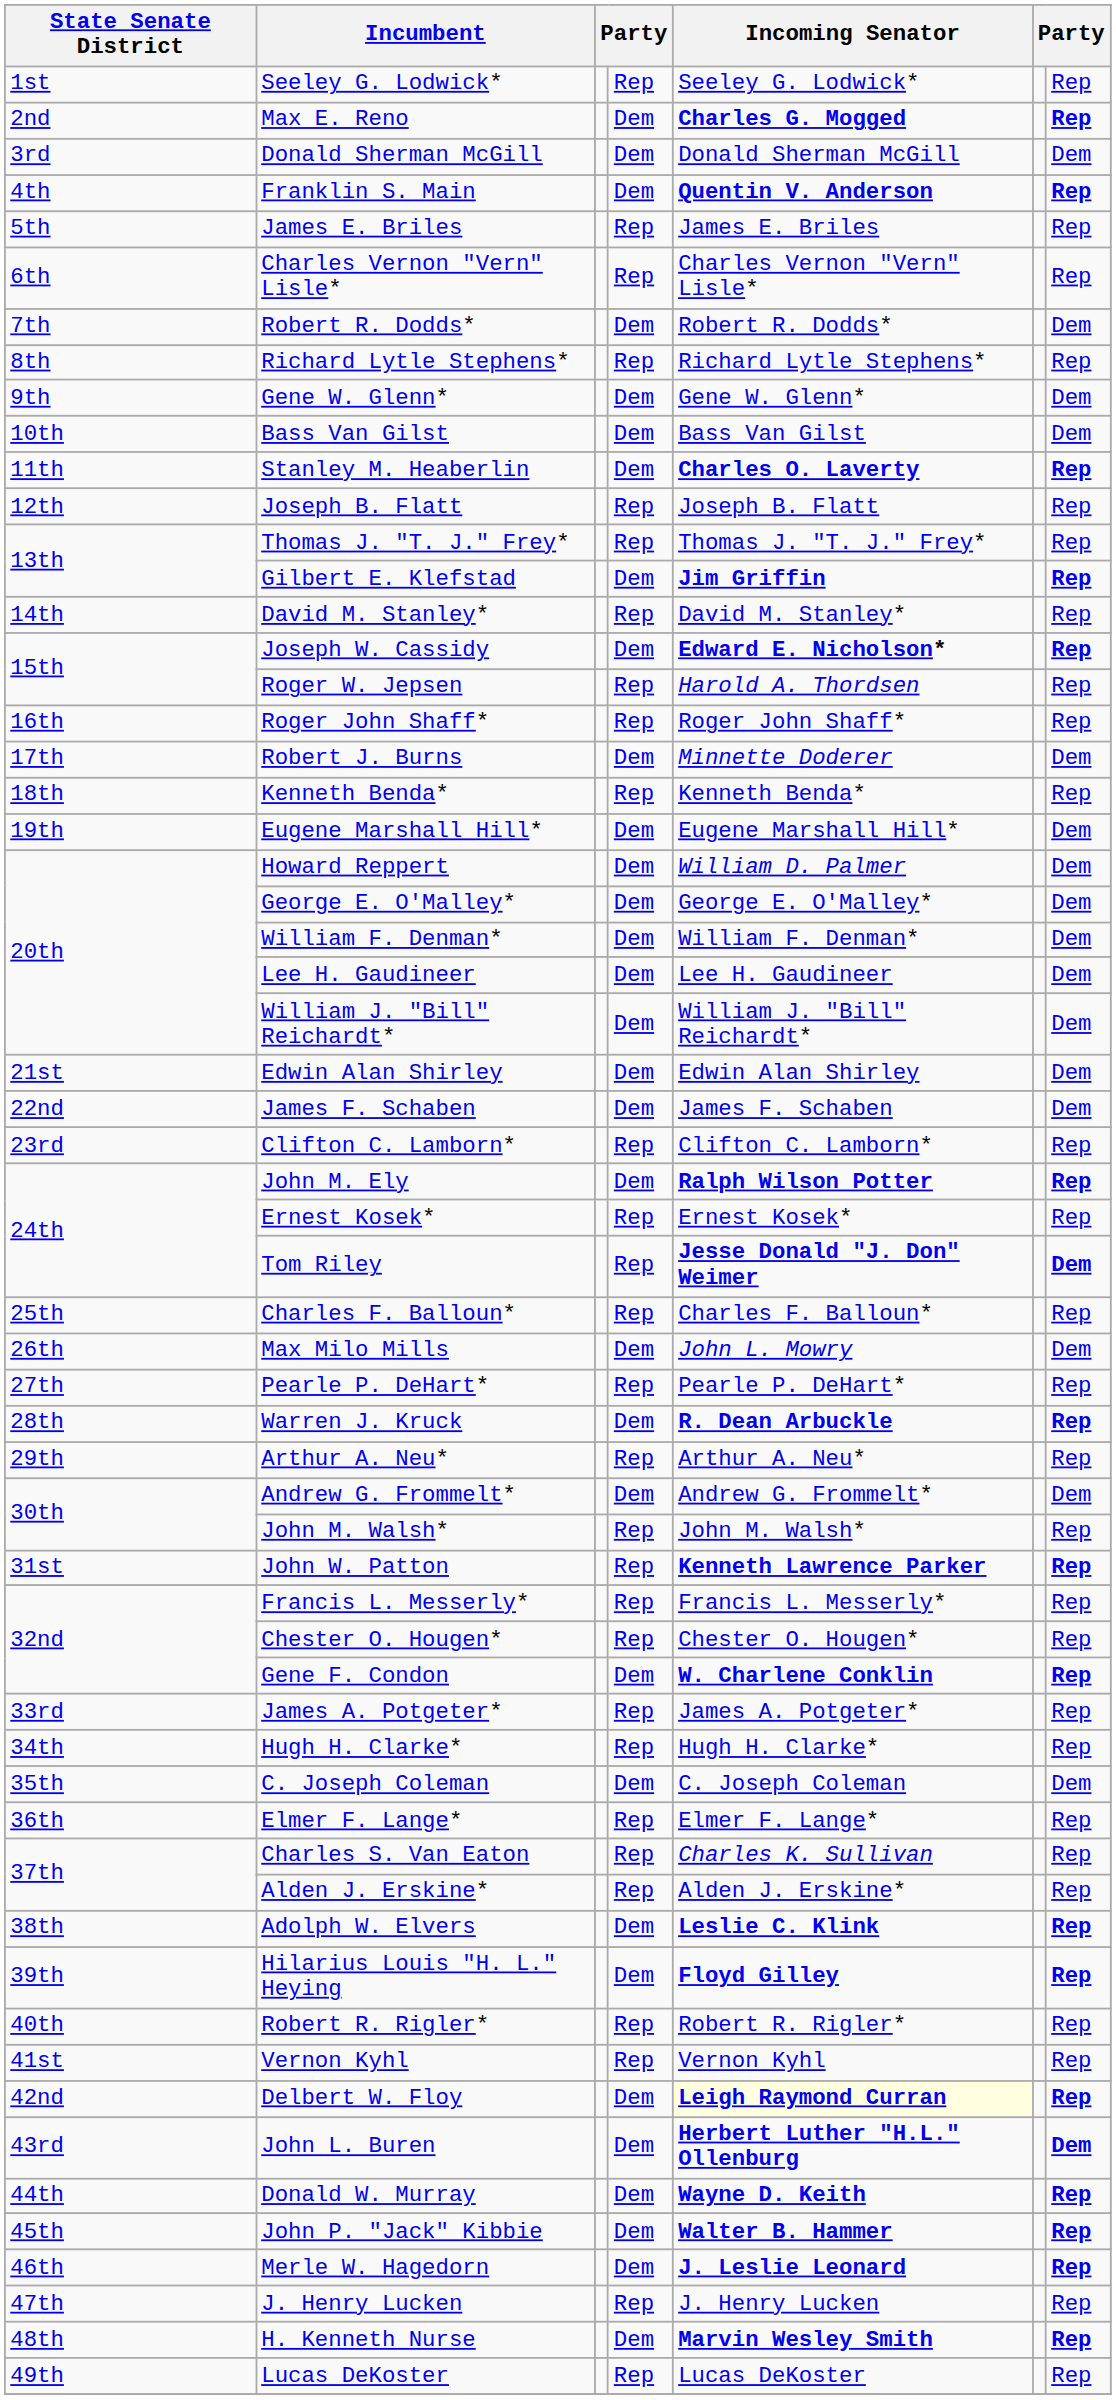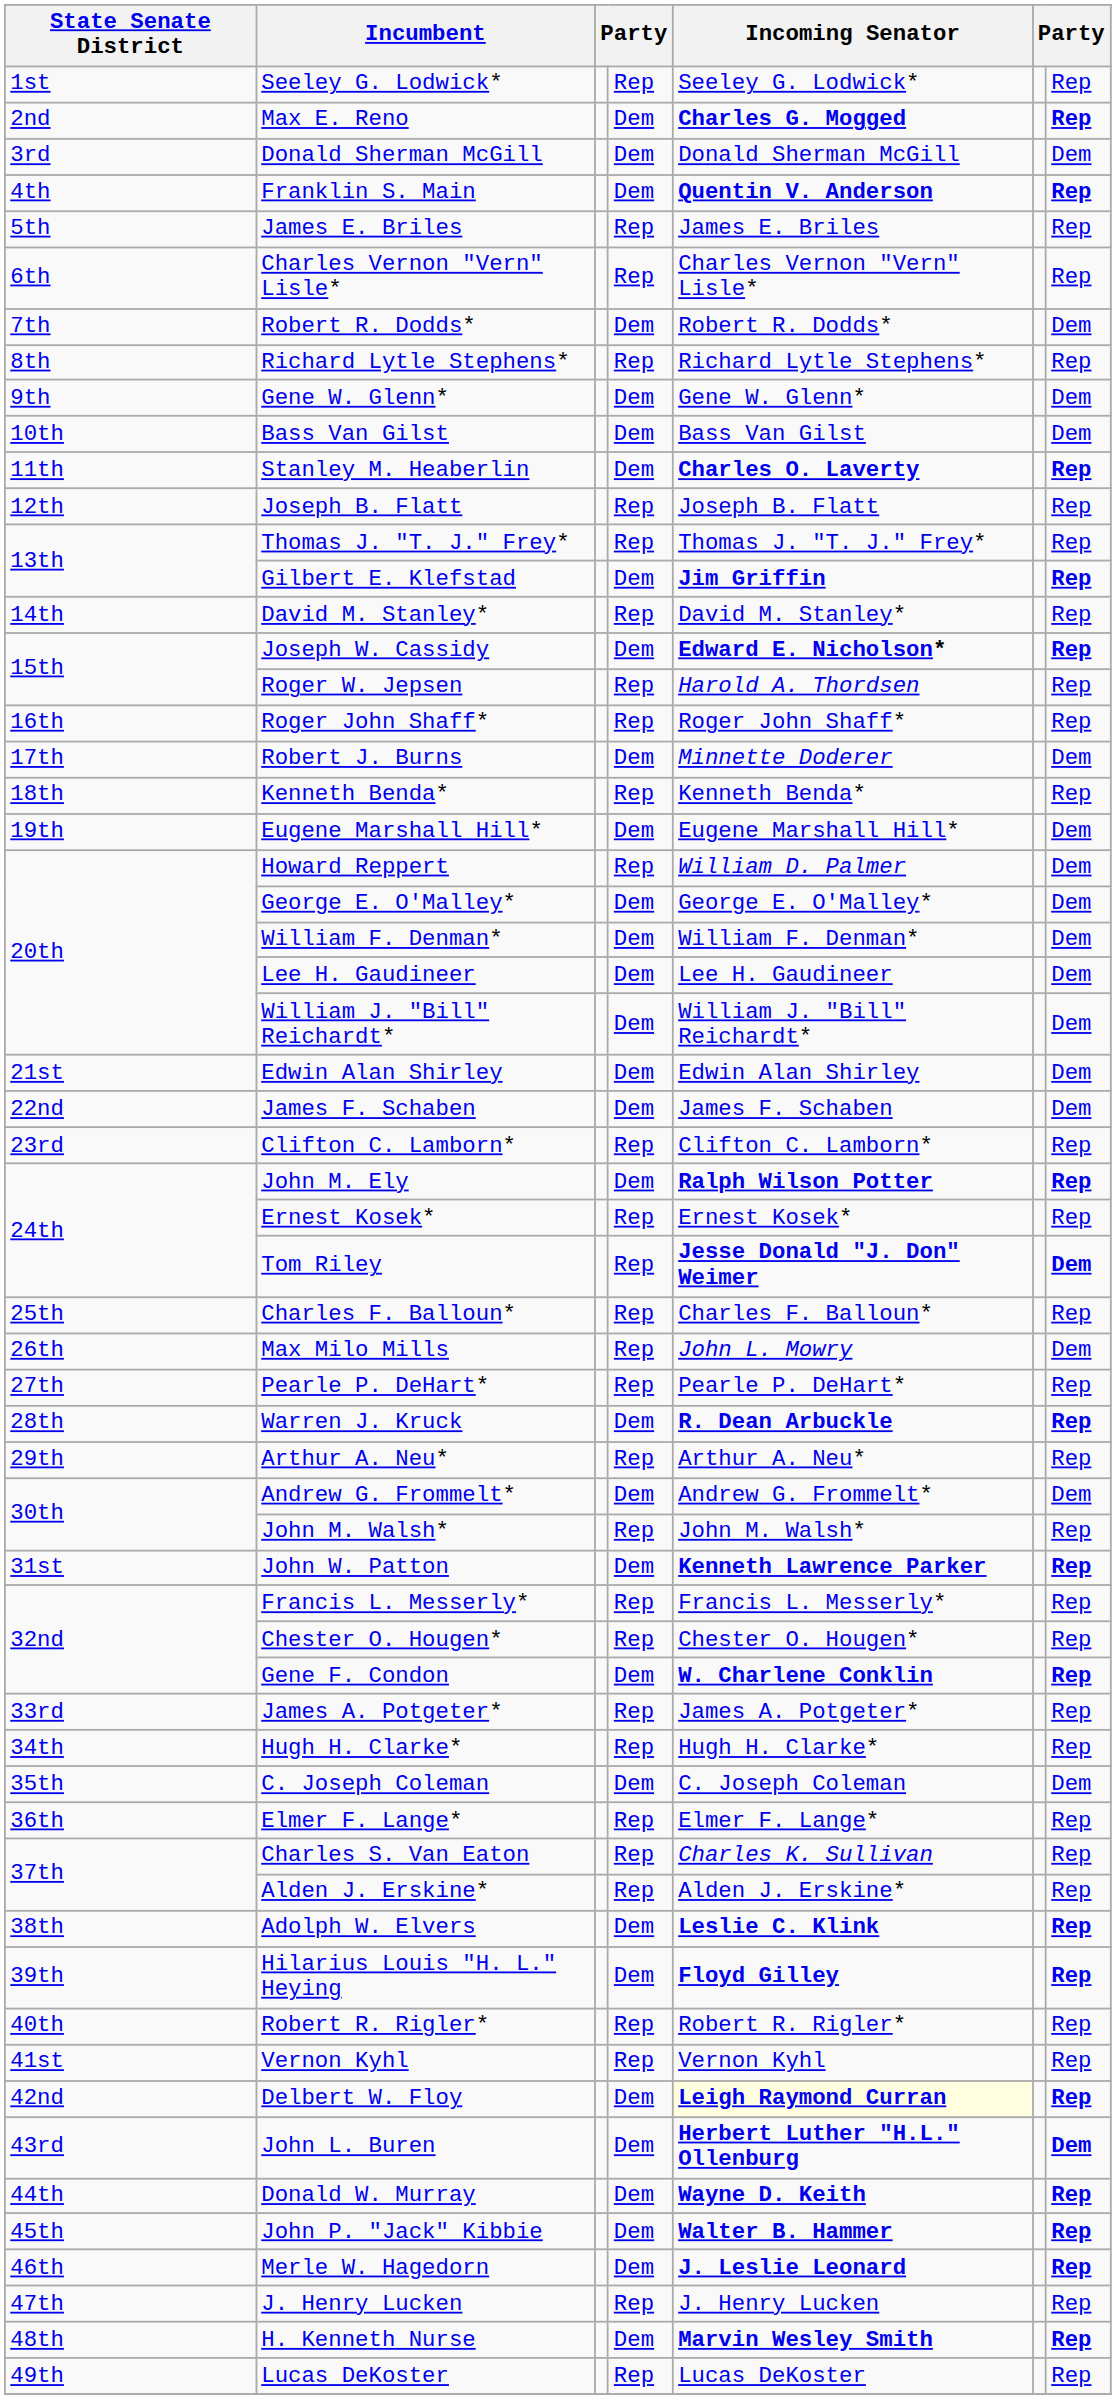(634, 868) Dem -> (634, 868) Rep
(634, 1352) Dem -> (634, 1352) Rep
(634, 1568) Rep -> (634, 1568) Dem
